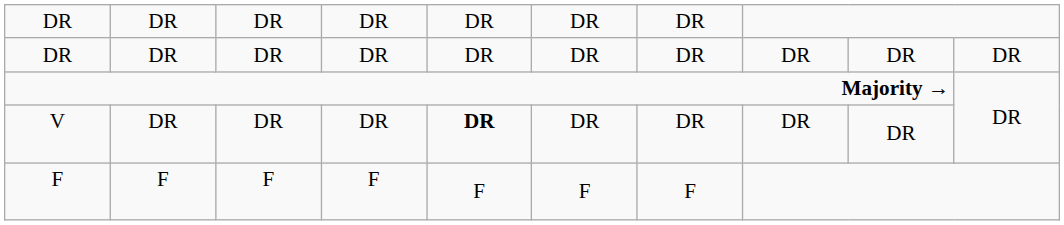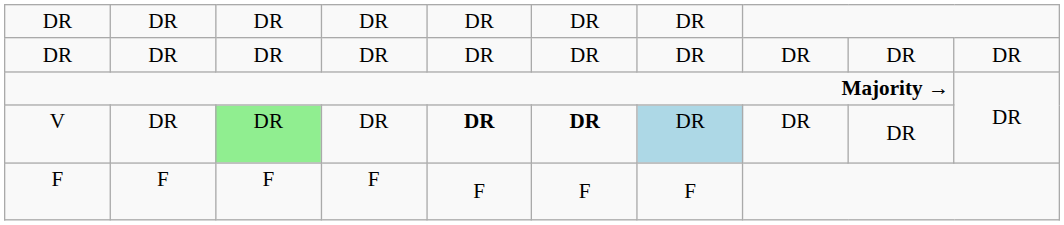(268, 121) no background -> (268, 121) lightgreen background
(585, 121) normal -> (585, 121) bold
(690, 121) no background -> (690, 121) lightblue background
